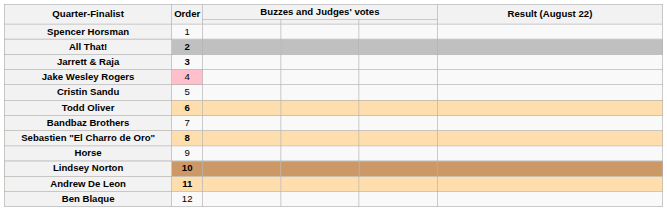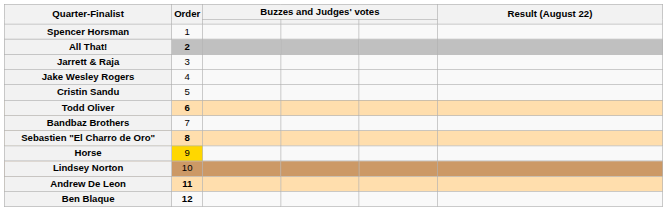(187, 62) bold -> (187, 62) normal
(187, 77) pink background -> (187, 77) no background
(187, 153) no background -> (187, 153) gold background
(187, 168) bold -> (187, 168) normal
(187, 199) normal -> (187, 199) bold
